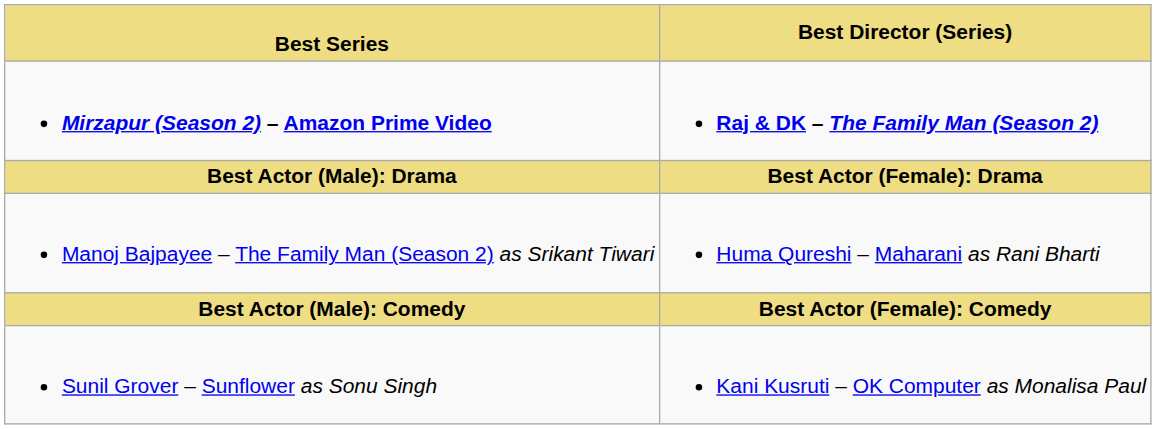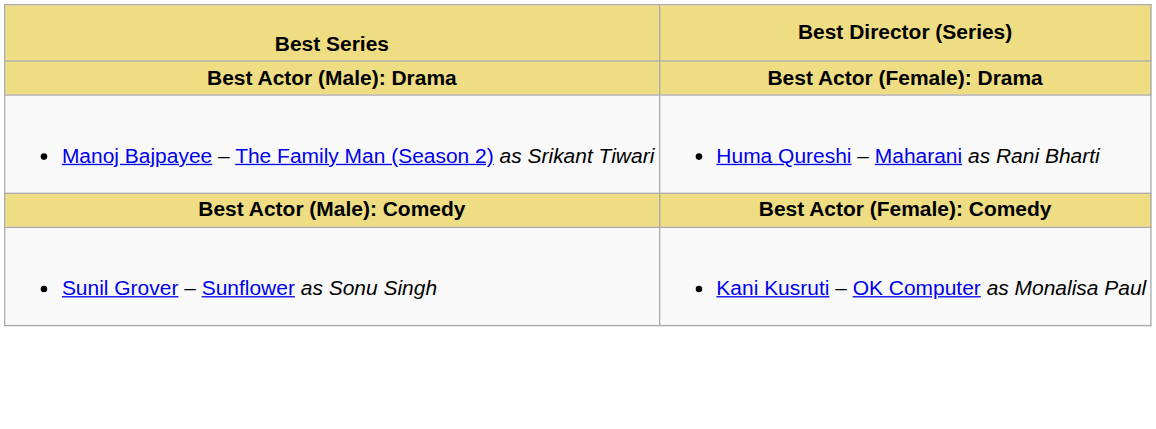- row: (332, 123)
